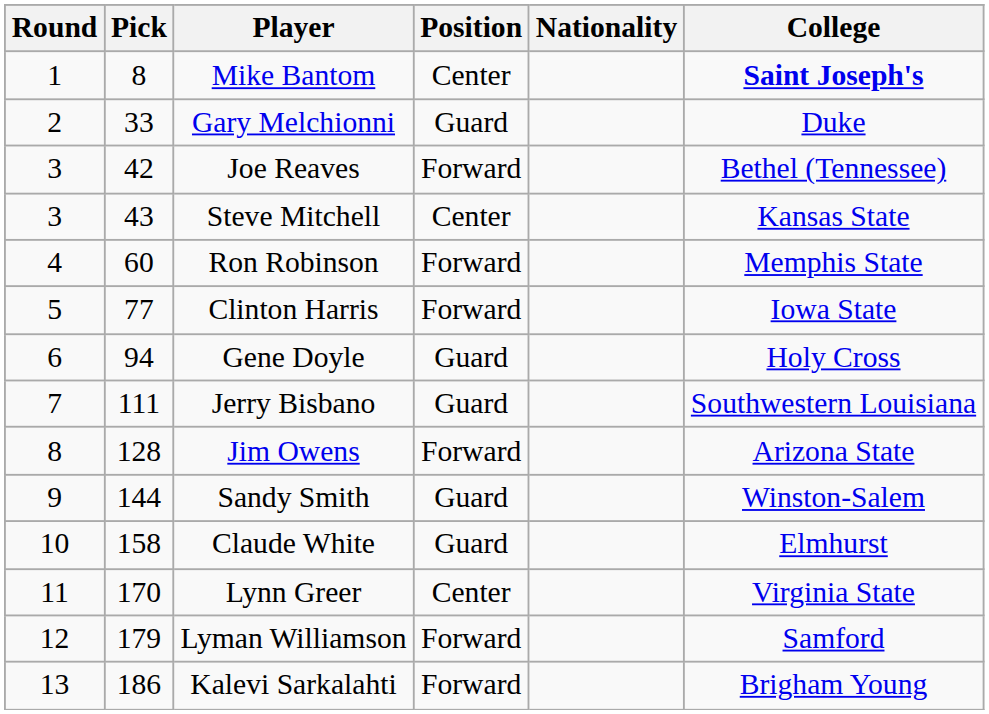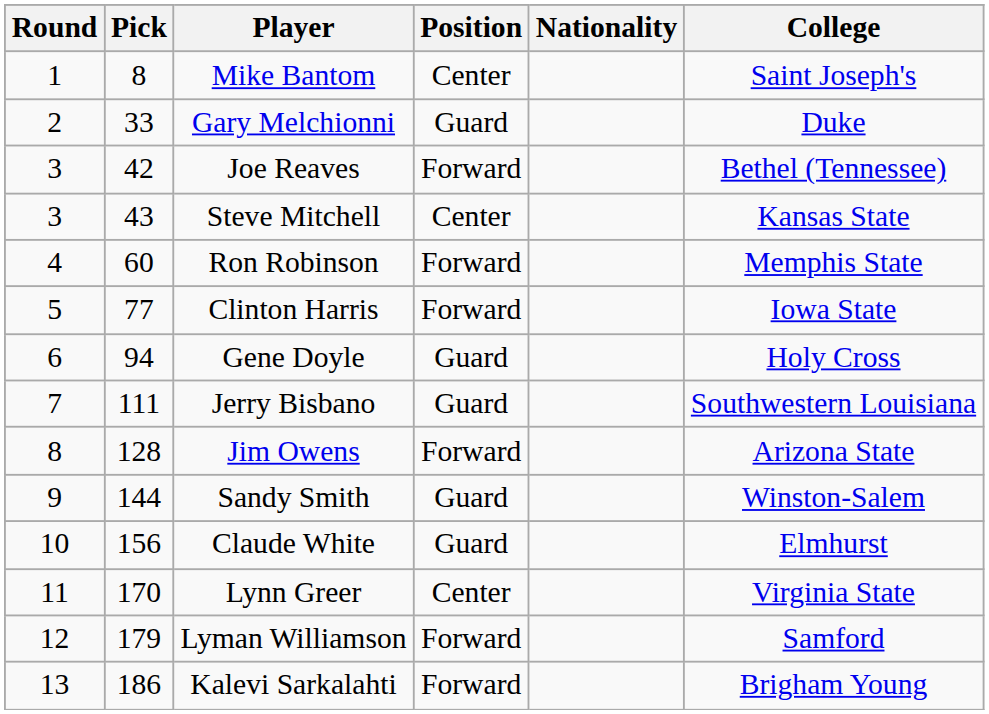(833, 74) bold -> (833, 74) normal
(139, 544) 158 -> (139, 544) 156
